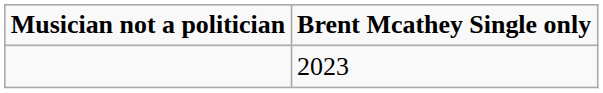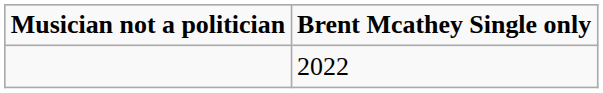(323, 66) 2023 -> (323, 66) 2022
